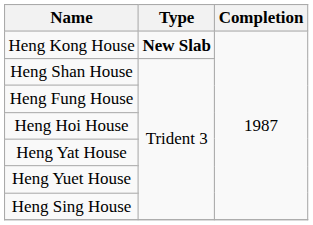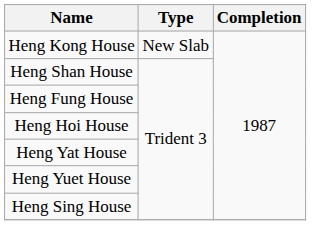(177, 44) bold -> (176, 44) normal
